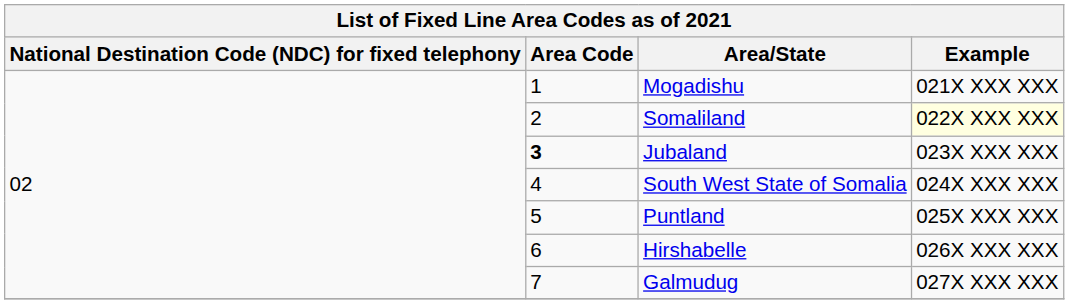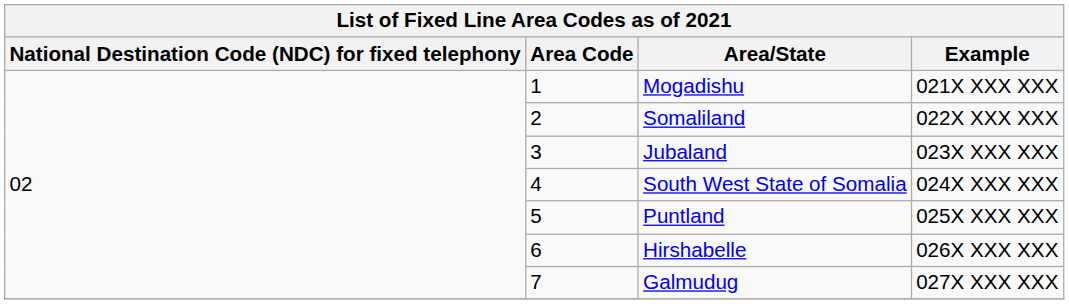(987, 119) lightyellow background -> (987, 119) no background
(536, 151) bold -> (536, 151) normal
